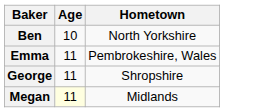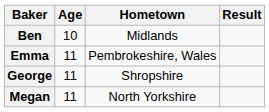+ column: (242, 15)
(152, 35) North Yorkshire -> (152, 35) Midlands
(70, 96) lightyellow background -> (70, 96) no background
(152, 96) Midlands -> (152, 96) North Yorkshire
